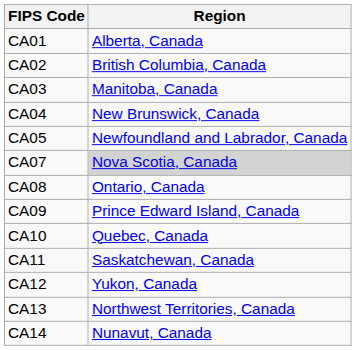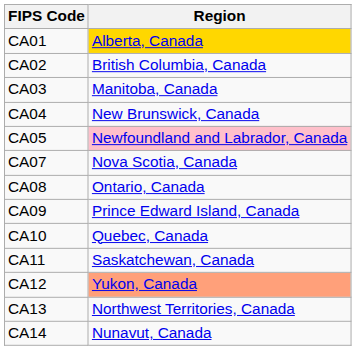(147, 41) no background -> (147, 41) gold background
(220, 138) no background -> (220, 138) pink background
(164, 162) lightgrey background -> (164, 162) no background
(144, 284) no background -> (144, 284) lightsalmon background
